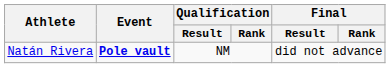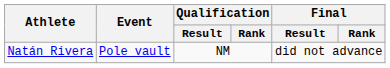(135, 52) bold -> (135, 52) normal
